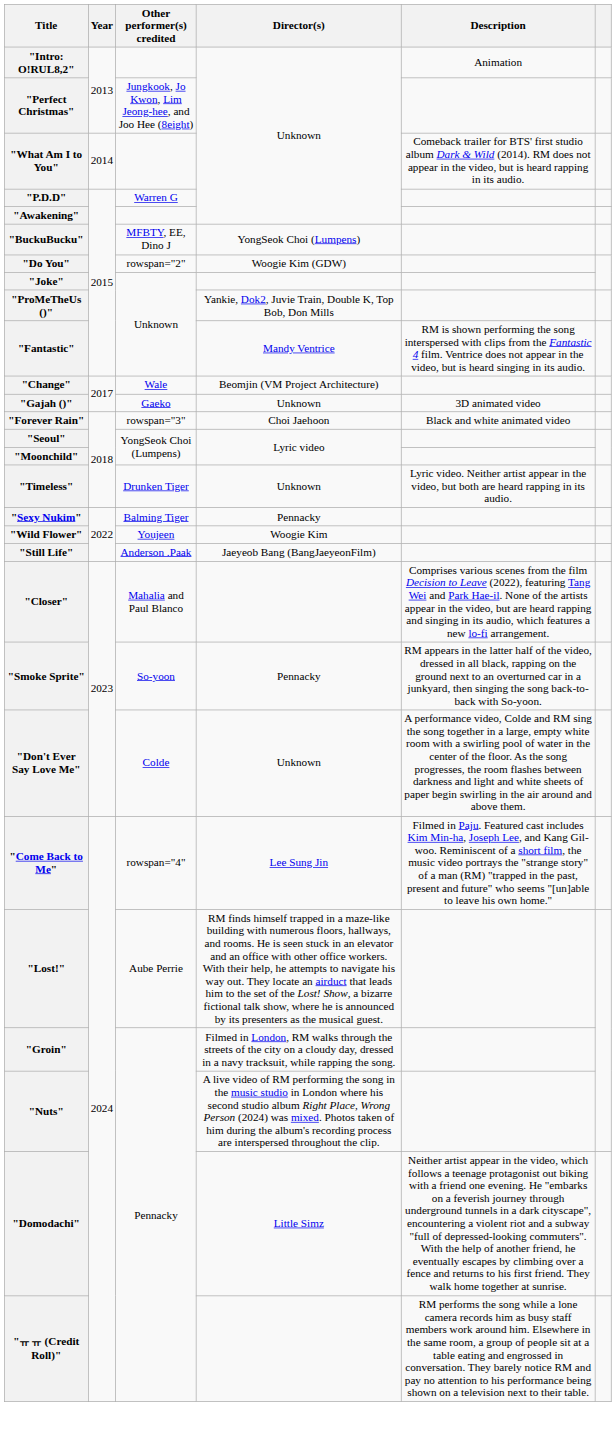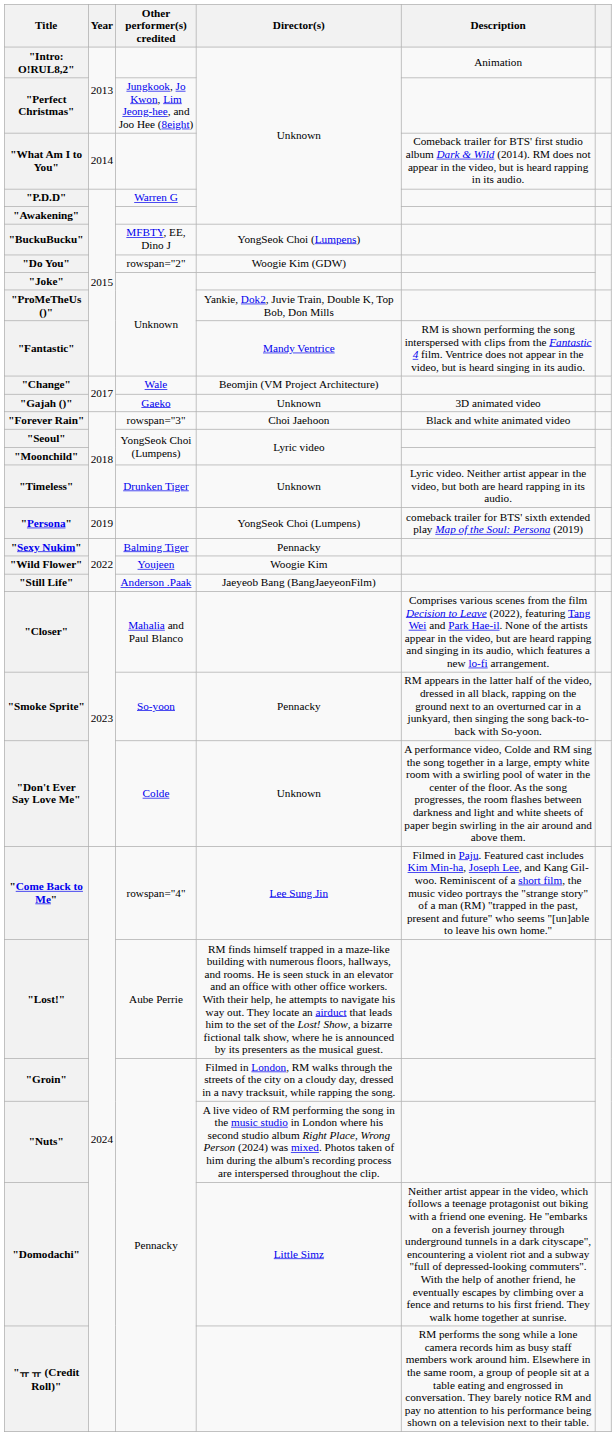+ row: (46, 523)
